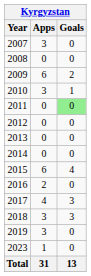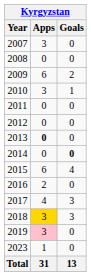(72, 106) lightgreen background -> (72, 106) no background
(44, 138) normal -> (44, 138) bold
(72, 153) normal -> (72, 153) bold
(44, 216) no background -> (44, 216) gold background
(44, 232) no background -> (44, 232) pink background
